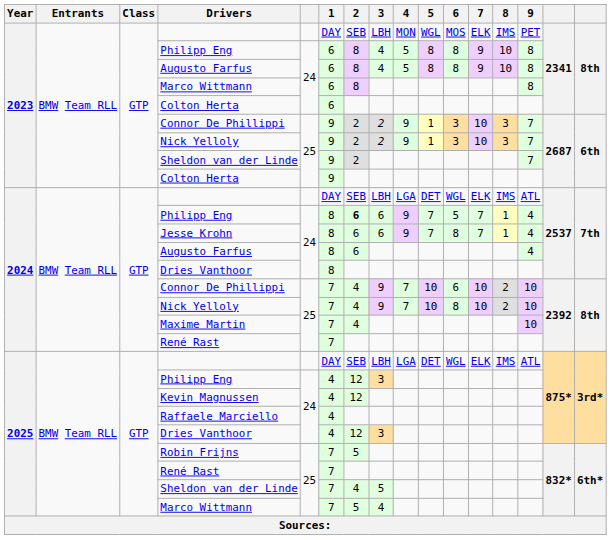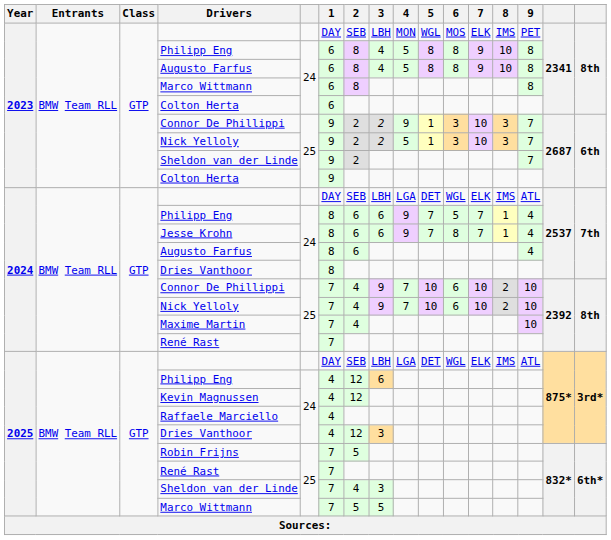(406, 141) 9 -> (406, 141) 5
(356, 214) bold -> (356, 214) normal
(456, 306) 8 -> (456, 306) 6
(381, 379) 3 -> (381, 379) 6
(381, 489) 5 -> (381, 489) 3
(381, 507) 4 -> (381, 507) 5
